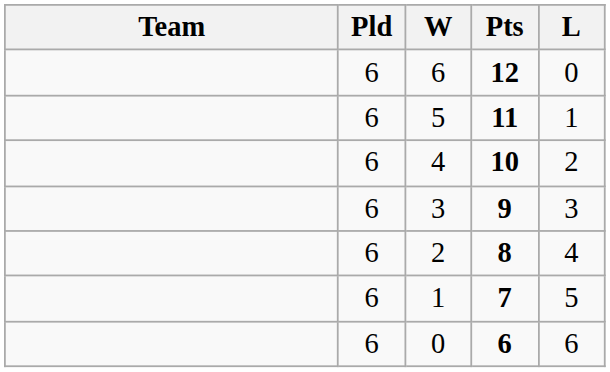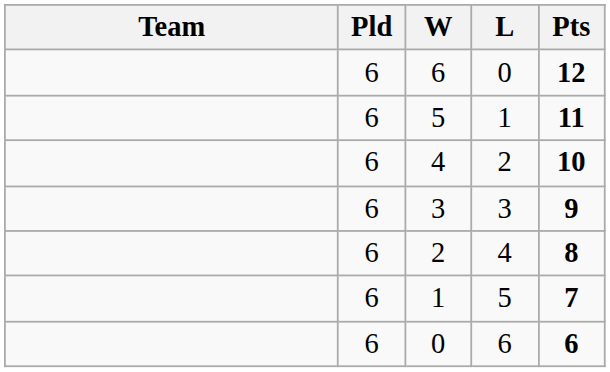columns swapped: (571, 27) <-> (505, 27)
